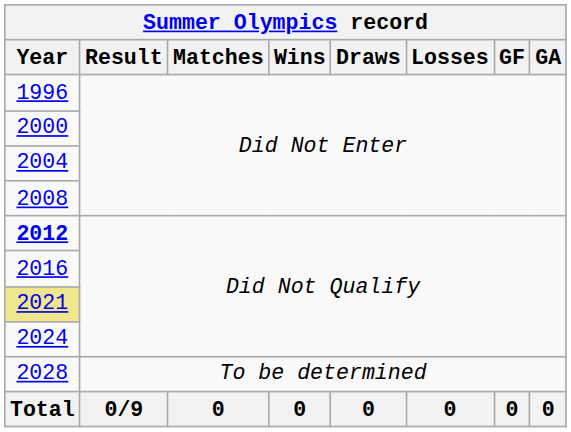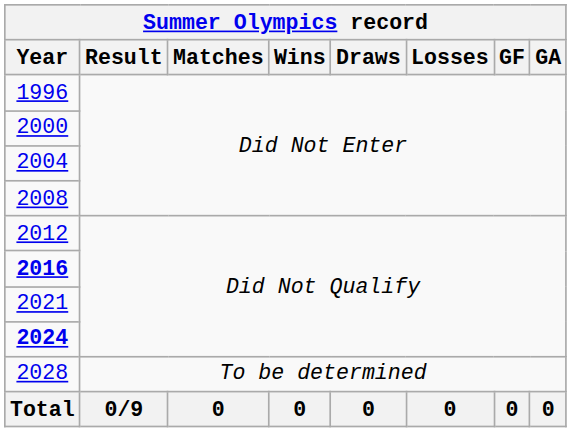(42, 233) bold -> (42, 233) normal
(42, 269) normal -> (42, 269) bold
(42, 304) khaki background -> (42, 304) no background
(42, 339) normal -> (42, 339) bold
